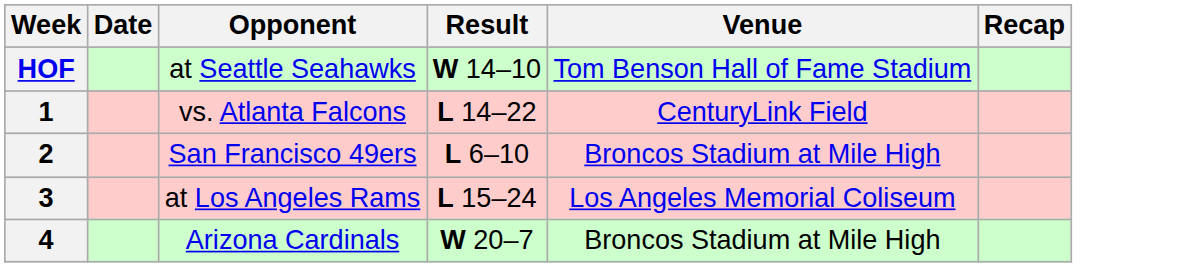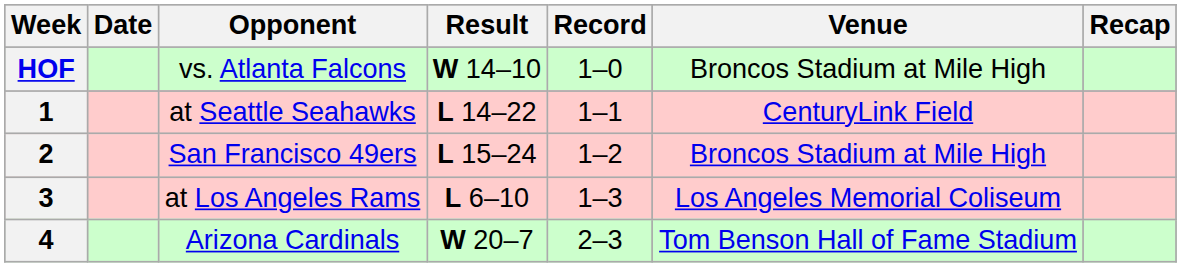+ column: (600, 25)
(293, 68) at Seattle Seahawks -> (293, 68) vs. Atlanta Falcons
(762, 68) Tom Benson Hall of Fame Stadium -> (868, 68) Broncos Stadium at Mile High
(293, 111) vs. Atlanta Falcons -> (293, 111) at Seattle Seahawks
(487, 154) L 6–10 -> (487, 154) L 15–24
(487, 197) L 15–24 -> (487, 197) L 6–10
(762, 240) Broncos Stadium at Mile High -> (868, 240) Tom Benson Hall of Fame Stadium
